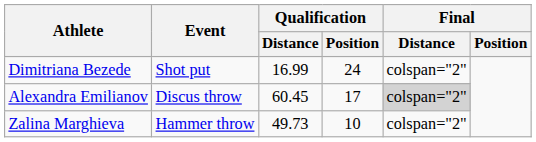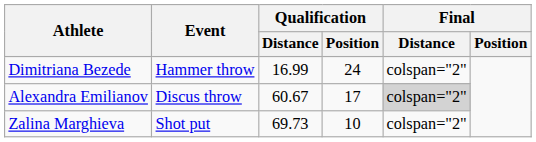(183, 70) Shot put -> (205, 70) Hammer throw
(290, 97) 60.45 -> (290, 97) 60.67
(205, 124) Hammer throw -> (183, 124) Shot put
(290, 124) 49.73 -> (290, 124) 69.73
